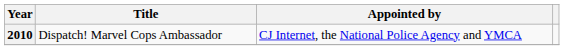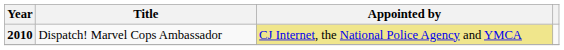(391, 34) no background -> (391, 34) khaki background
